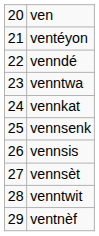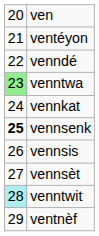(16, 83) no background -> (16, 83) lightgreen background
(16, 128) normal -> (16, 128) bold
(16, 196) no background -> (16, 196) paleturquoise background
